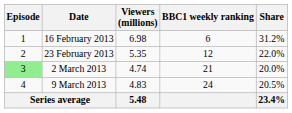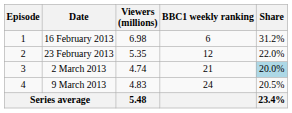(23, 69) lightgreen background -> (23, 69) no background
(272, 69) no background -> (272, 69) lightblue background
